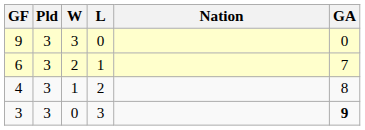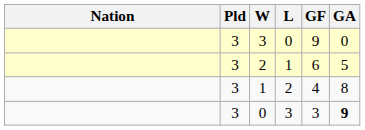columns swapped: (222, 16) <-> (19, 16)
(344, 64) 7 -> (344, 64) 5
